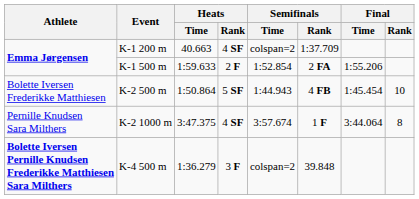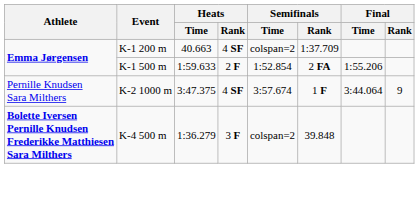- row: (143, 91)
(400, 122) 8 -> (400, 91) 9
